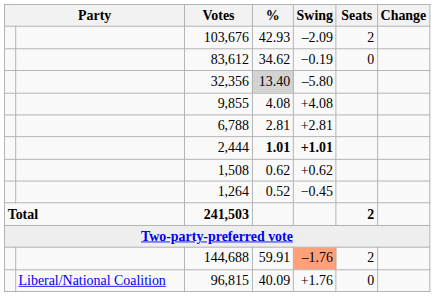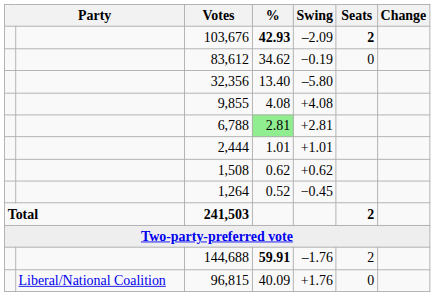(275, 37) normal -> (275, 37) bold
(371, 37) normal -> (371, 37) bold
(275, 81) lightgrey background -> (275, 81) no background
(278, 125) no background -> (278, 125) lightgreen background
(278, 147) bold -> (278, 147) normal
(317, 147) bold -> (317, 147) normal
(275, 258) normal -> (275, 258) bold
(317, 258) lightsalmon background -> (317, 258) no background
